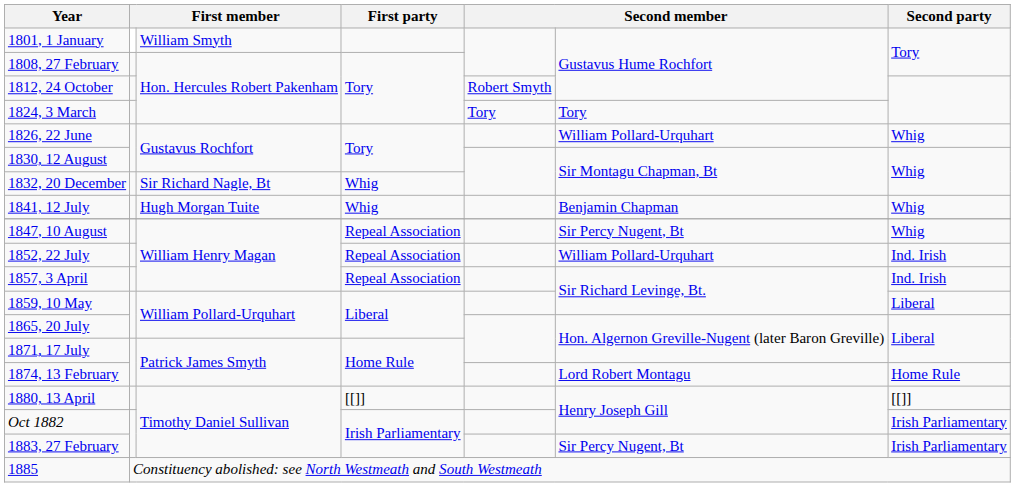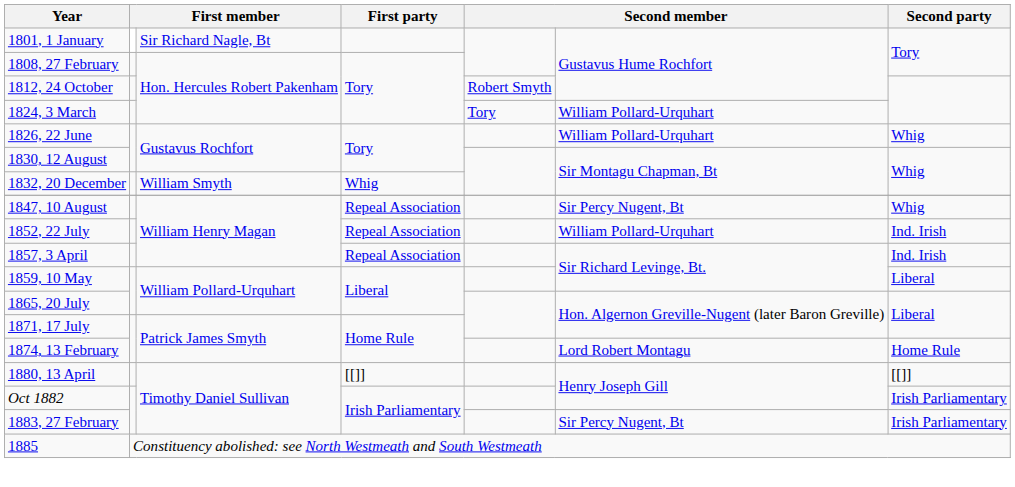(186, 40) William Smyth -> (205, 40) Sir Richard Nagle, Bt
(573, 111) Tory -> (636, 111) William Pollard-Urquhart
(205, 183) Sir Richard Nagle, Bt -> (186, 183) William Smyth
- row: (49, 207)
